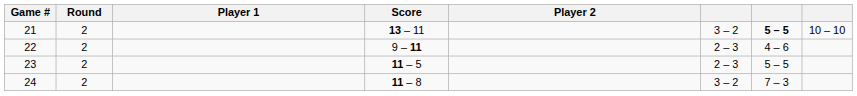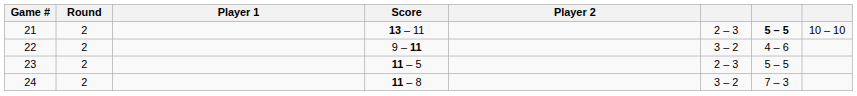(726, 30) 3 – 2 -> (726, 30) 2 – 3
(726, 47) 2 – 3 -> (726, 47) 3 – 2
